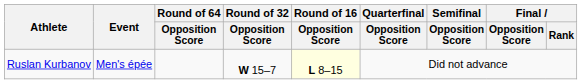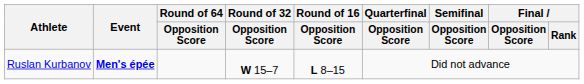(124, 65) normal -> (125, 65) bold
(326, 71) lightyellow background -> (328, 71) no background
